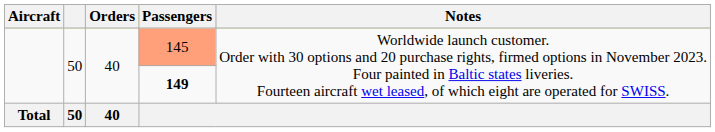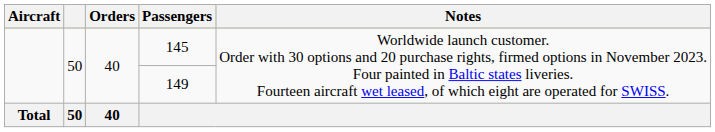(177, 47) lightsalmon background -> (177, 47) no background
(177, 84) bold -> (177, 84) normal
